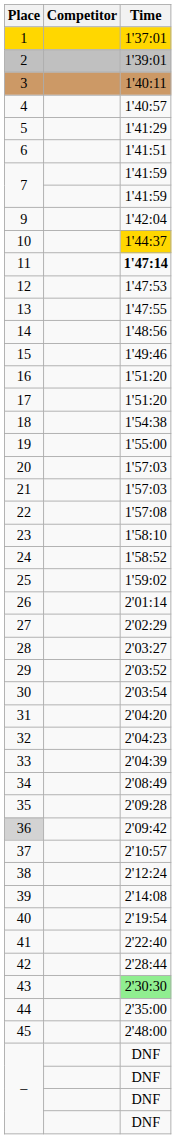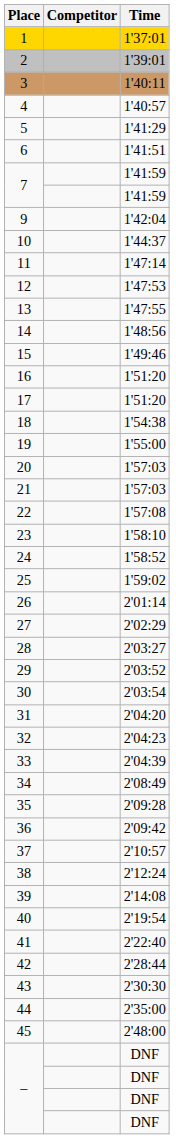(146, 241) gold background -> (145, 241) no background
(146, 264) bold -> (145, 264) normal
(24, 828) lightgrey background -> (24, 828) no background
(146, 986) lightgreen background -> (145, 986) no background
